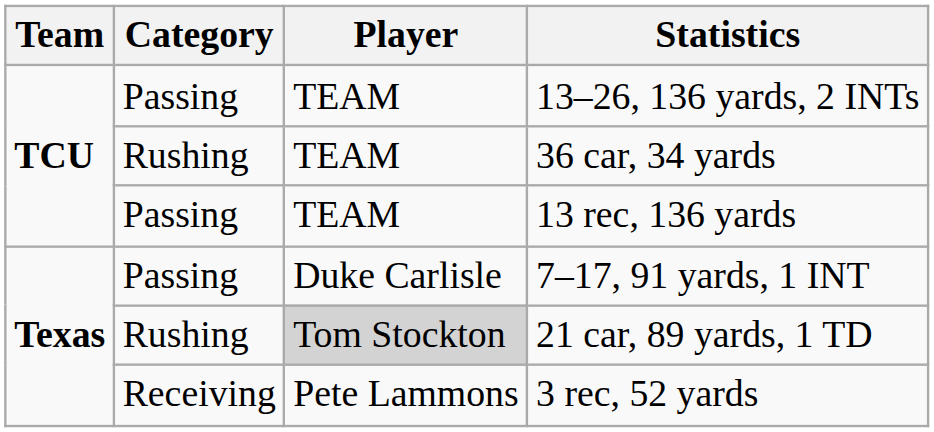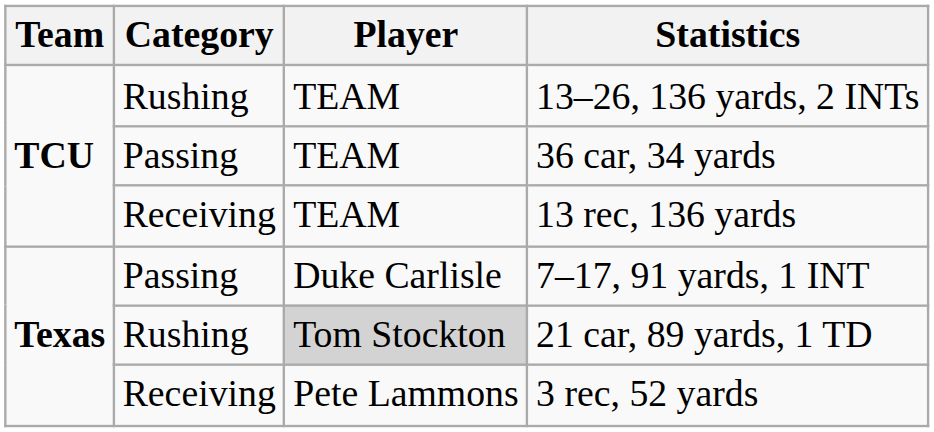(180, 95) Passing -> (186, 95) Rushing
(186, 154) Rushing -> (180, 154) Passing
(180, 214) Passing -> (199, 214) Receiving
